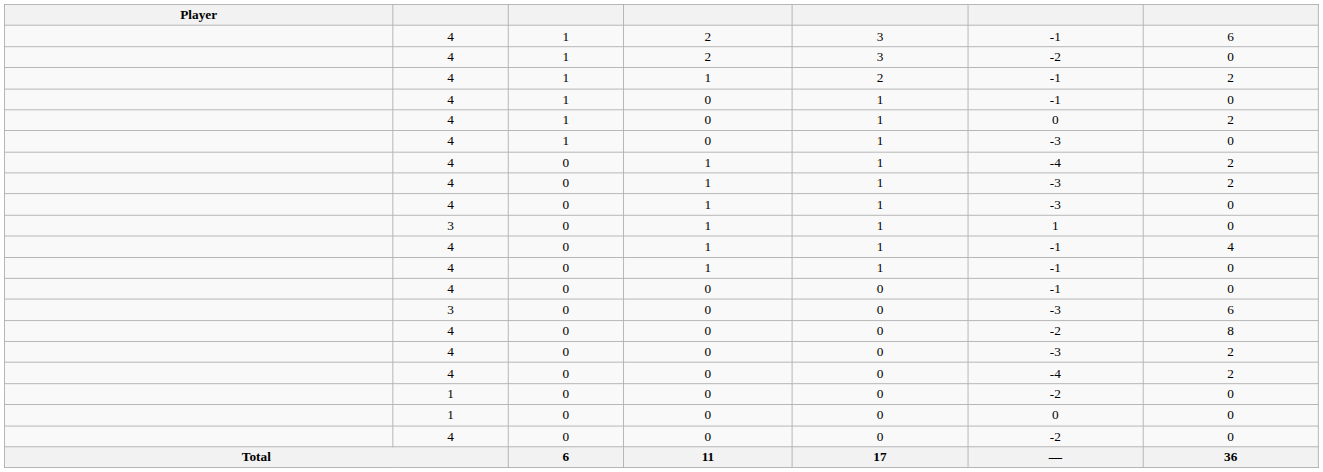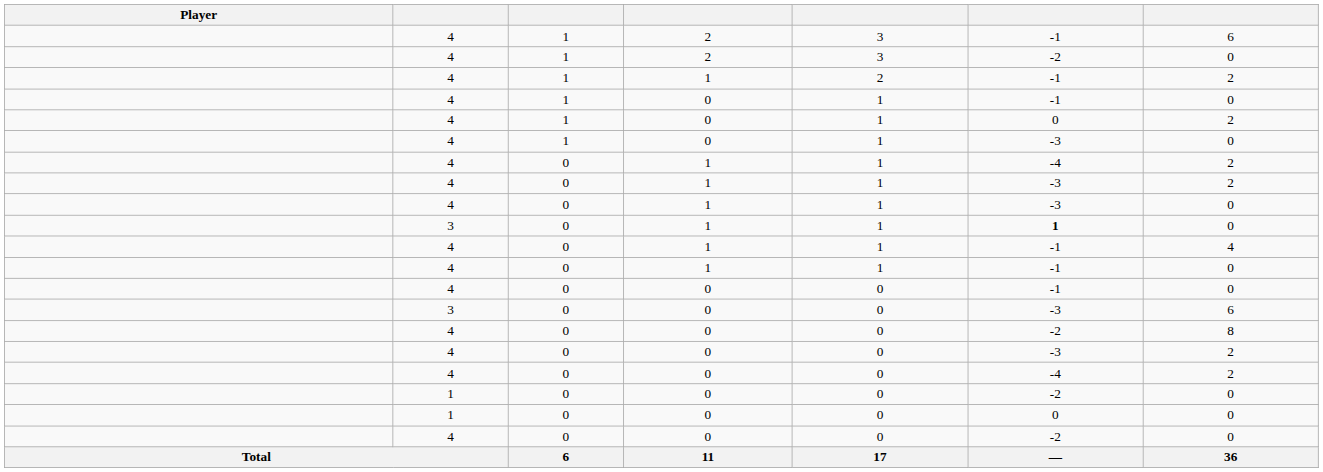(1055, 225) normal -> (1055, 225) bold
